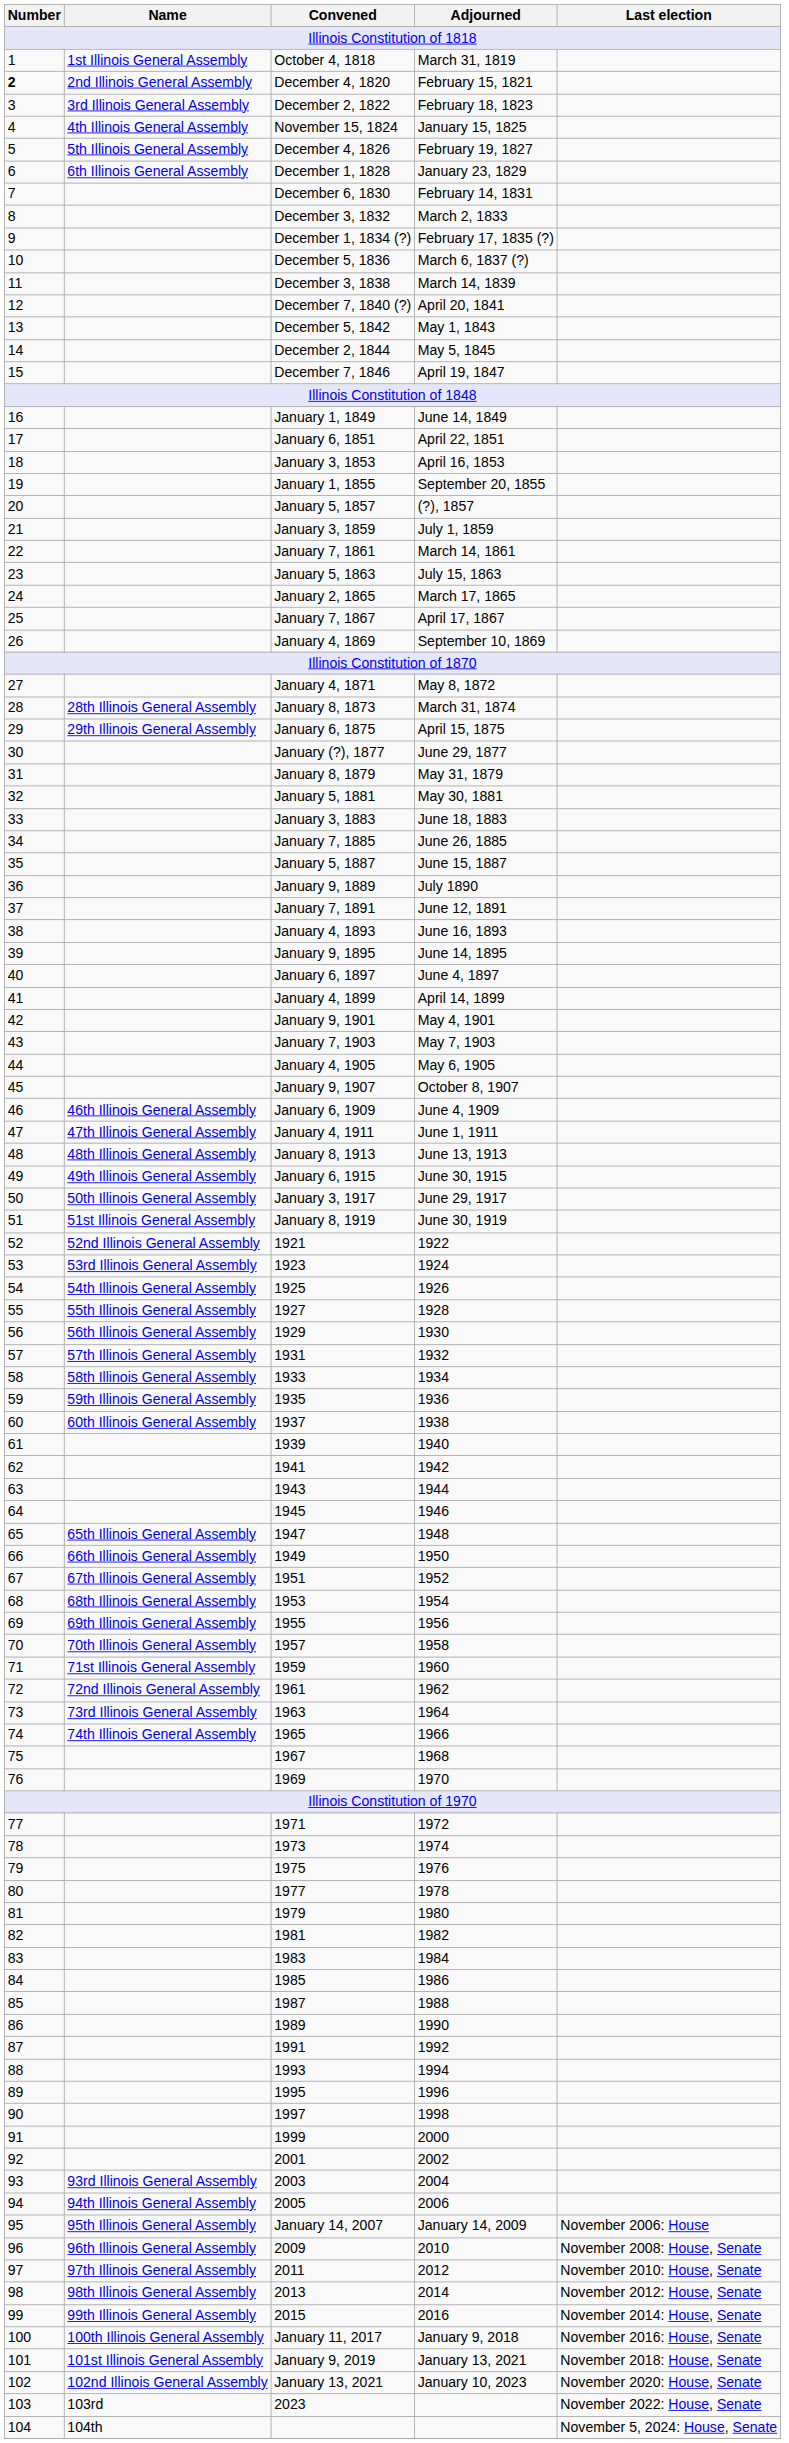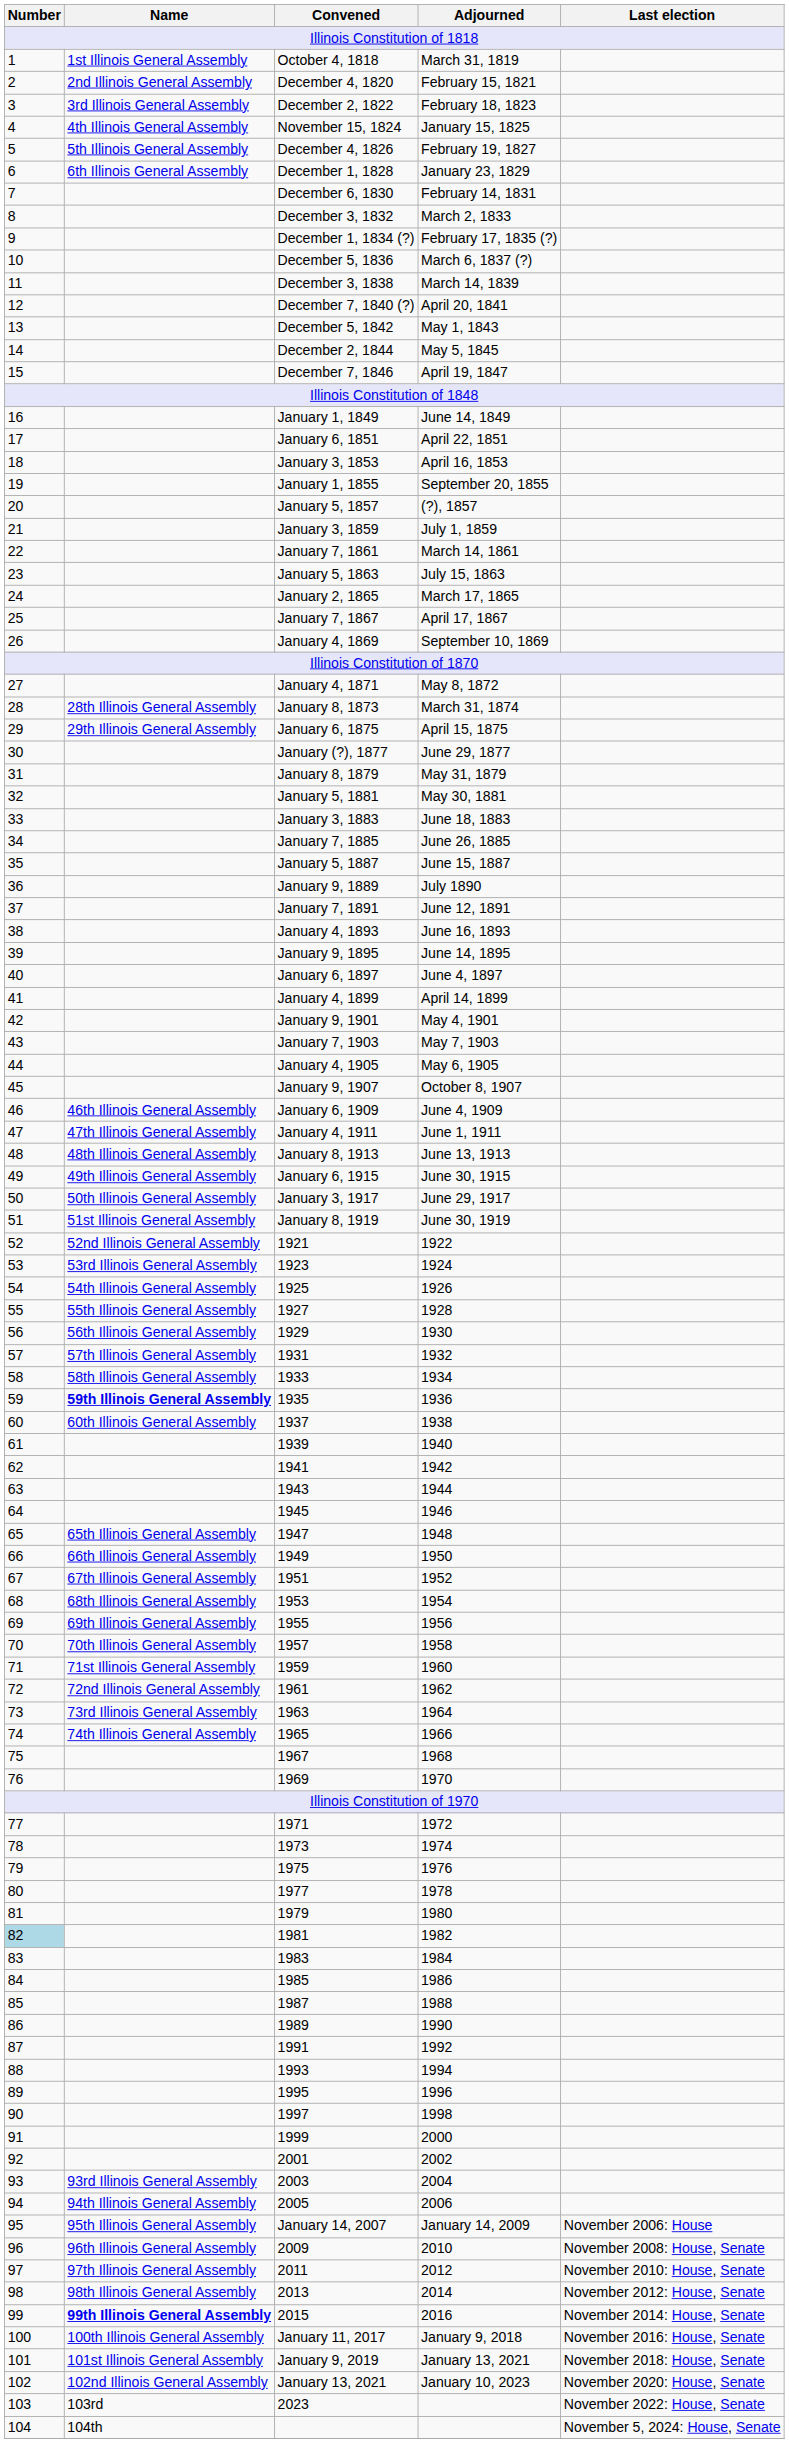(12, 82) bold -> (12, 82) normal
(162, 1400) normal -> (169, 1400) bold
(16, 1936) no background -> (16, 1936) lightblue background
(162, 2315) normal -> (169, 2315) bold
